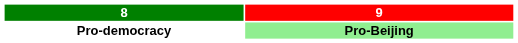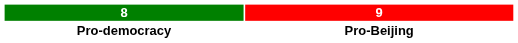(379, 30) lightgreen background -> (379, 30) no background
